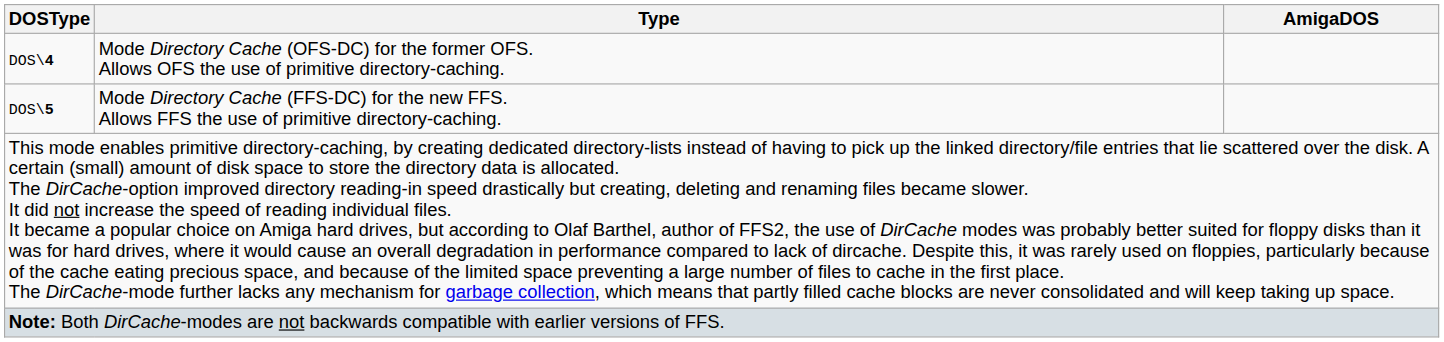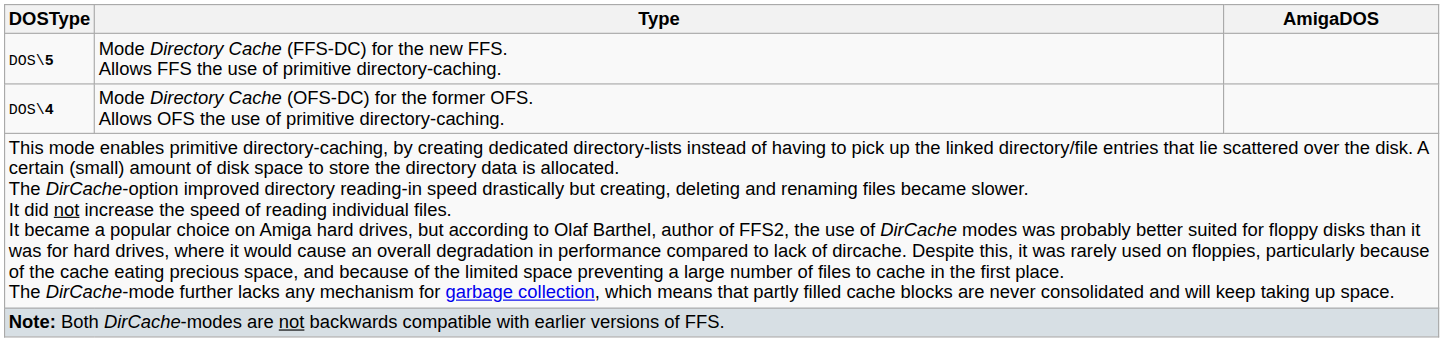rows swapped: (31, 60) <-> (31, 110)
